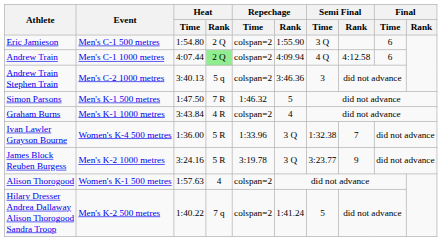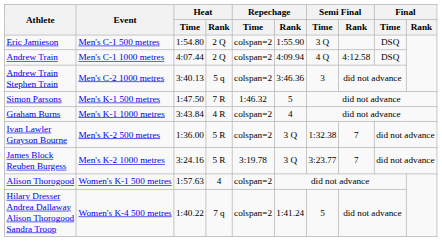(390, 42) 6 -> (390, 42) DSQ
(219, 58) lightgreen background -> (219, 58) no background
(390, 58) 6 -> (390, 58) DSQ
(125, 135) Women's K-4 500 metres -> (119, 135) Men's K-2 500 metres
(253, 135) 1:33.96 -> (253, 135) colspan=2
(356, 161) 9 -> (356, 161) 7
(119, 213) Men's K-2 500 metres -> (125, 213) Women's K-4 500 metres
